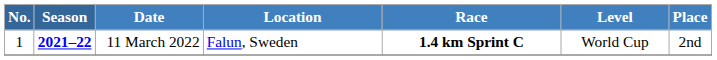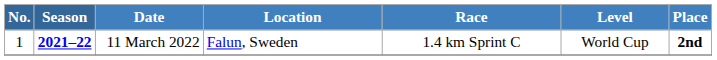(471, 42) bold -> (471, 42) normal
(690, 42) normal -> (690, 42) bold
